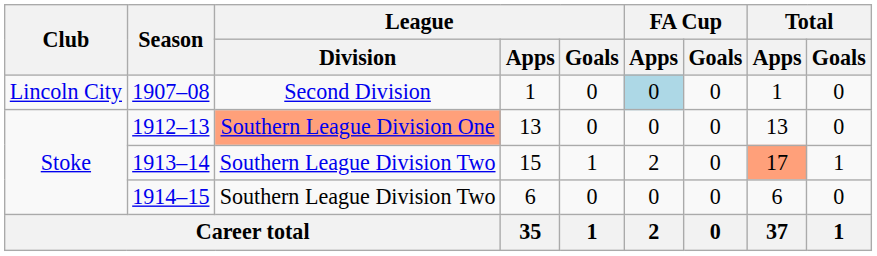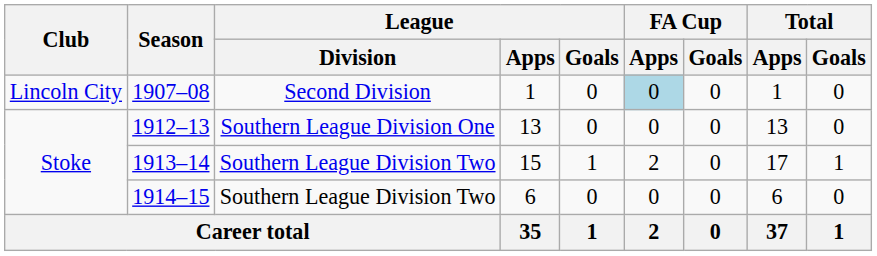(358, 127) lightsalmon background -> (358, 127) no background
(777, 162) lightsalmon background -> (777, 162) no background
